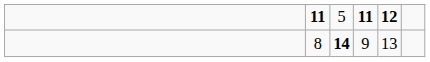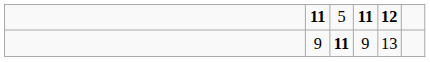(318, 43) 8 -> (318, 43) 9
(342, 43) 14 -> (342, 43) 11
